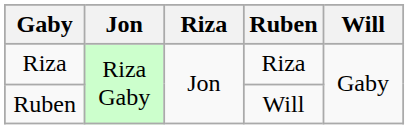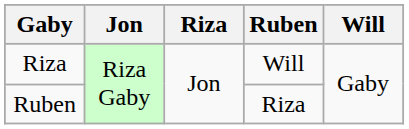(283, 63) Riza -> (283, 63) Will
(283, 103) Will -> (283, 103) Riza
